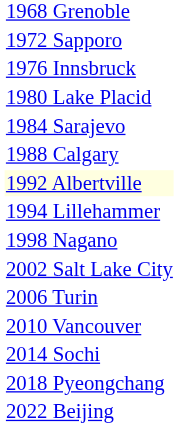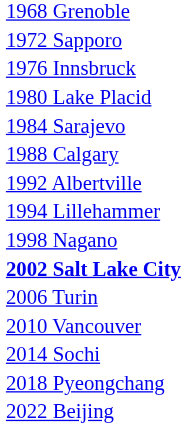(74, 183) lightyellow background -> (74, 183) no background
(89, 268) normal -> (93, 268) bold
